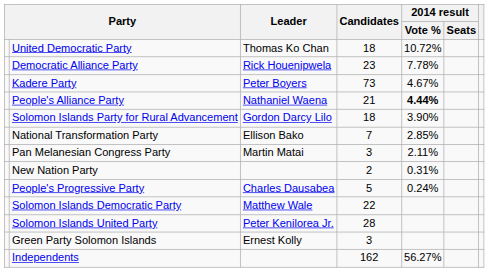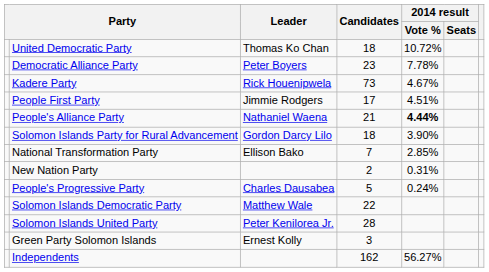(287, 65) Rick Houenipwela -> (275, 65) Peter Boyers
(275, 83) Peter Boyers -> (287, 83) Rick Houenipwela
+ row: (56, 100)
- row: (91, 153)
